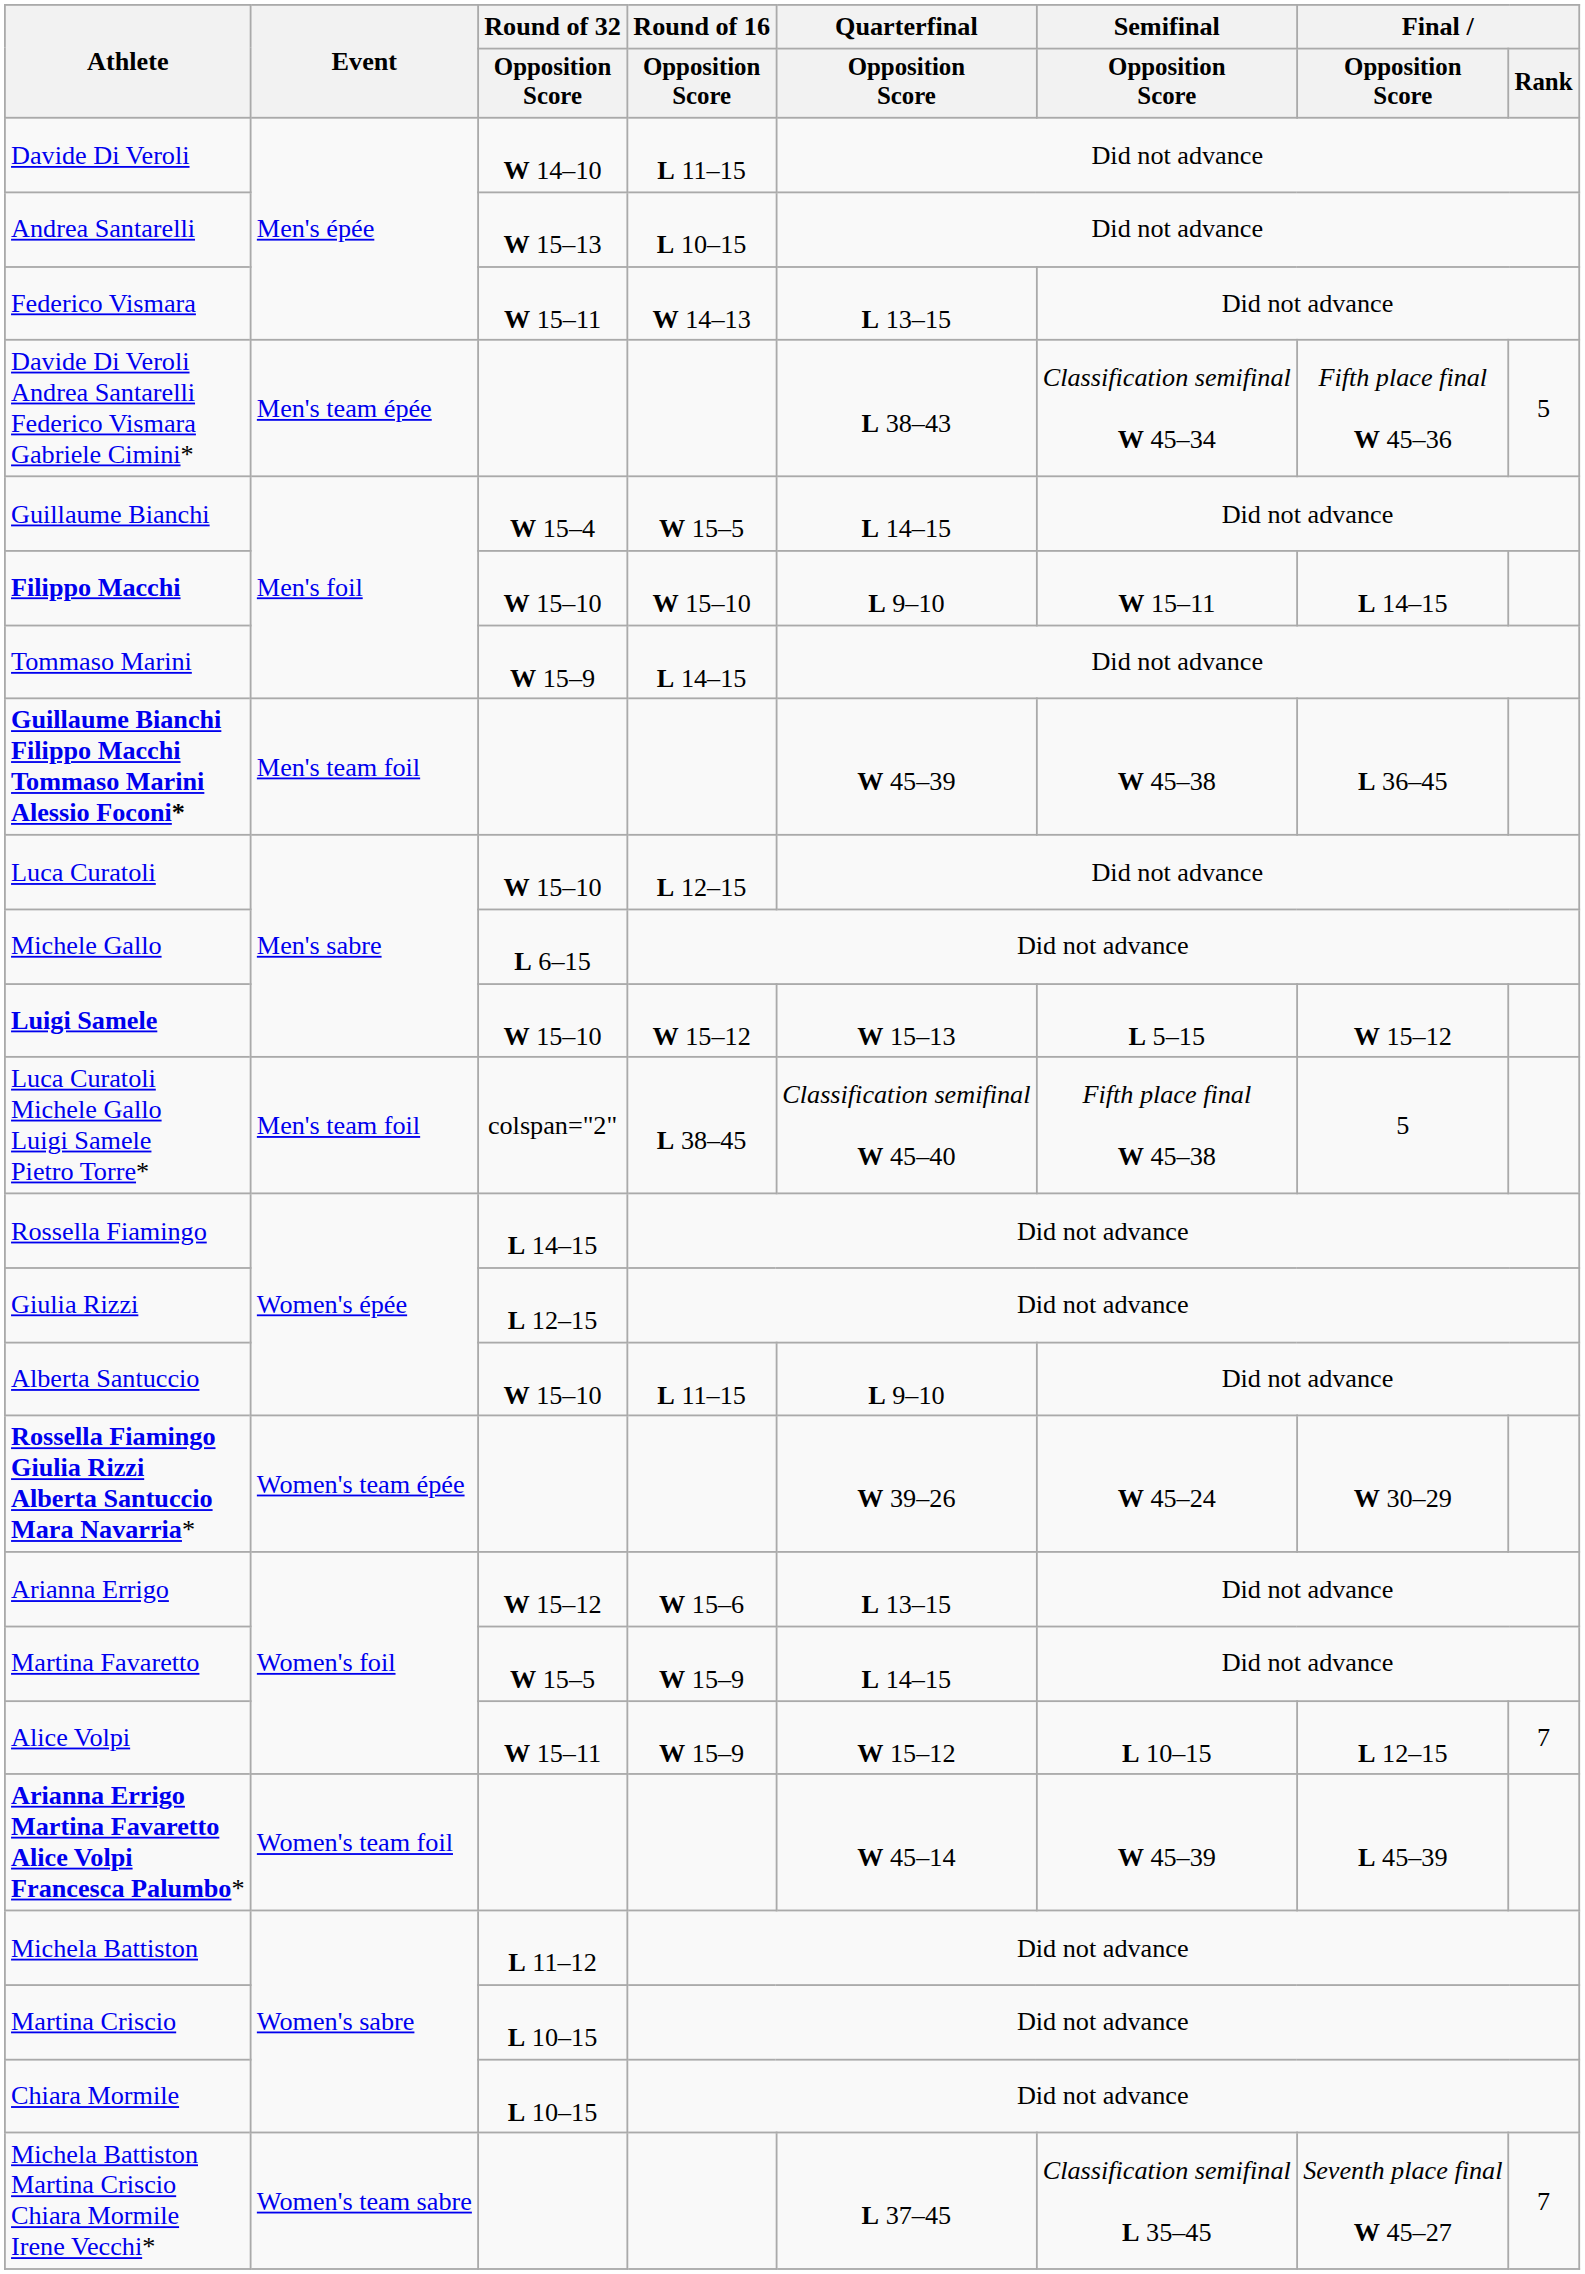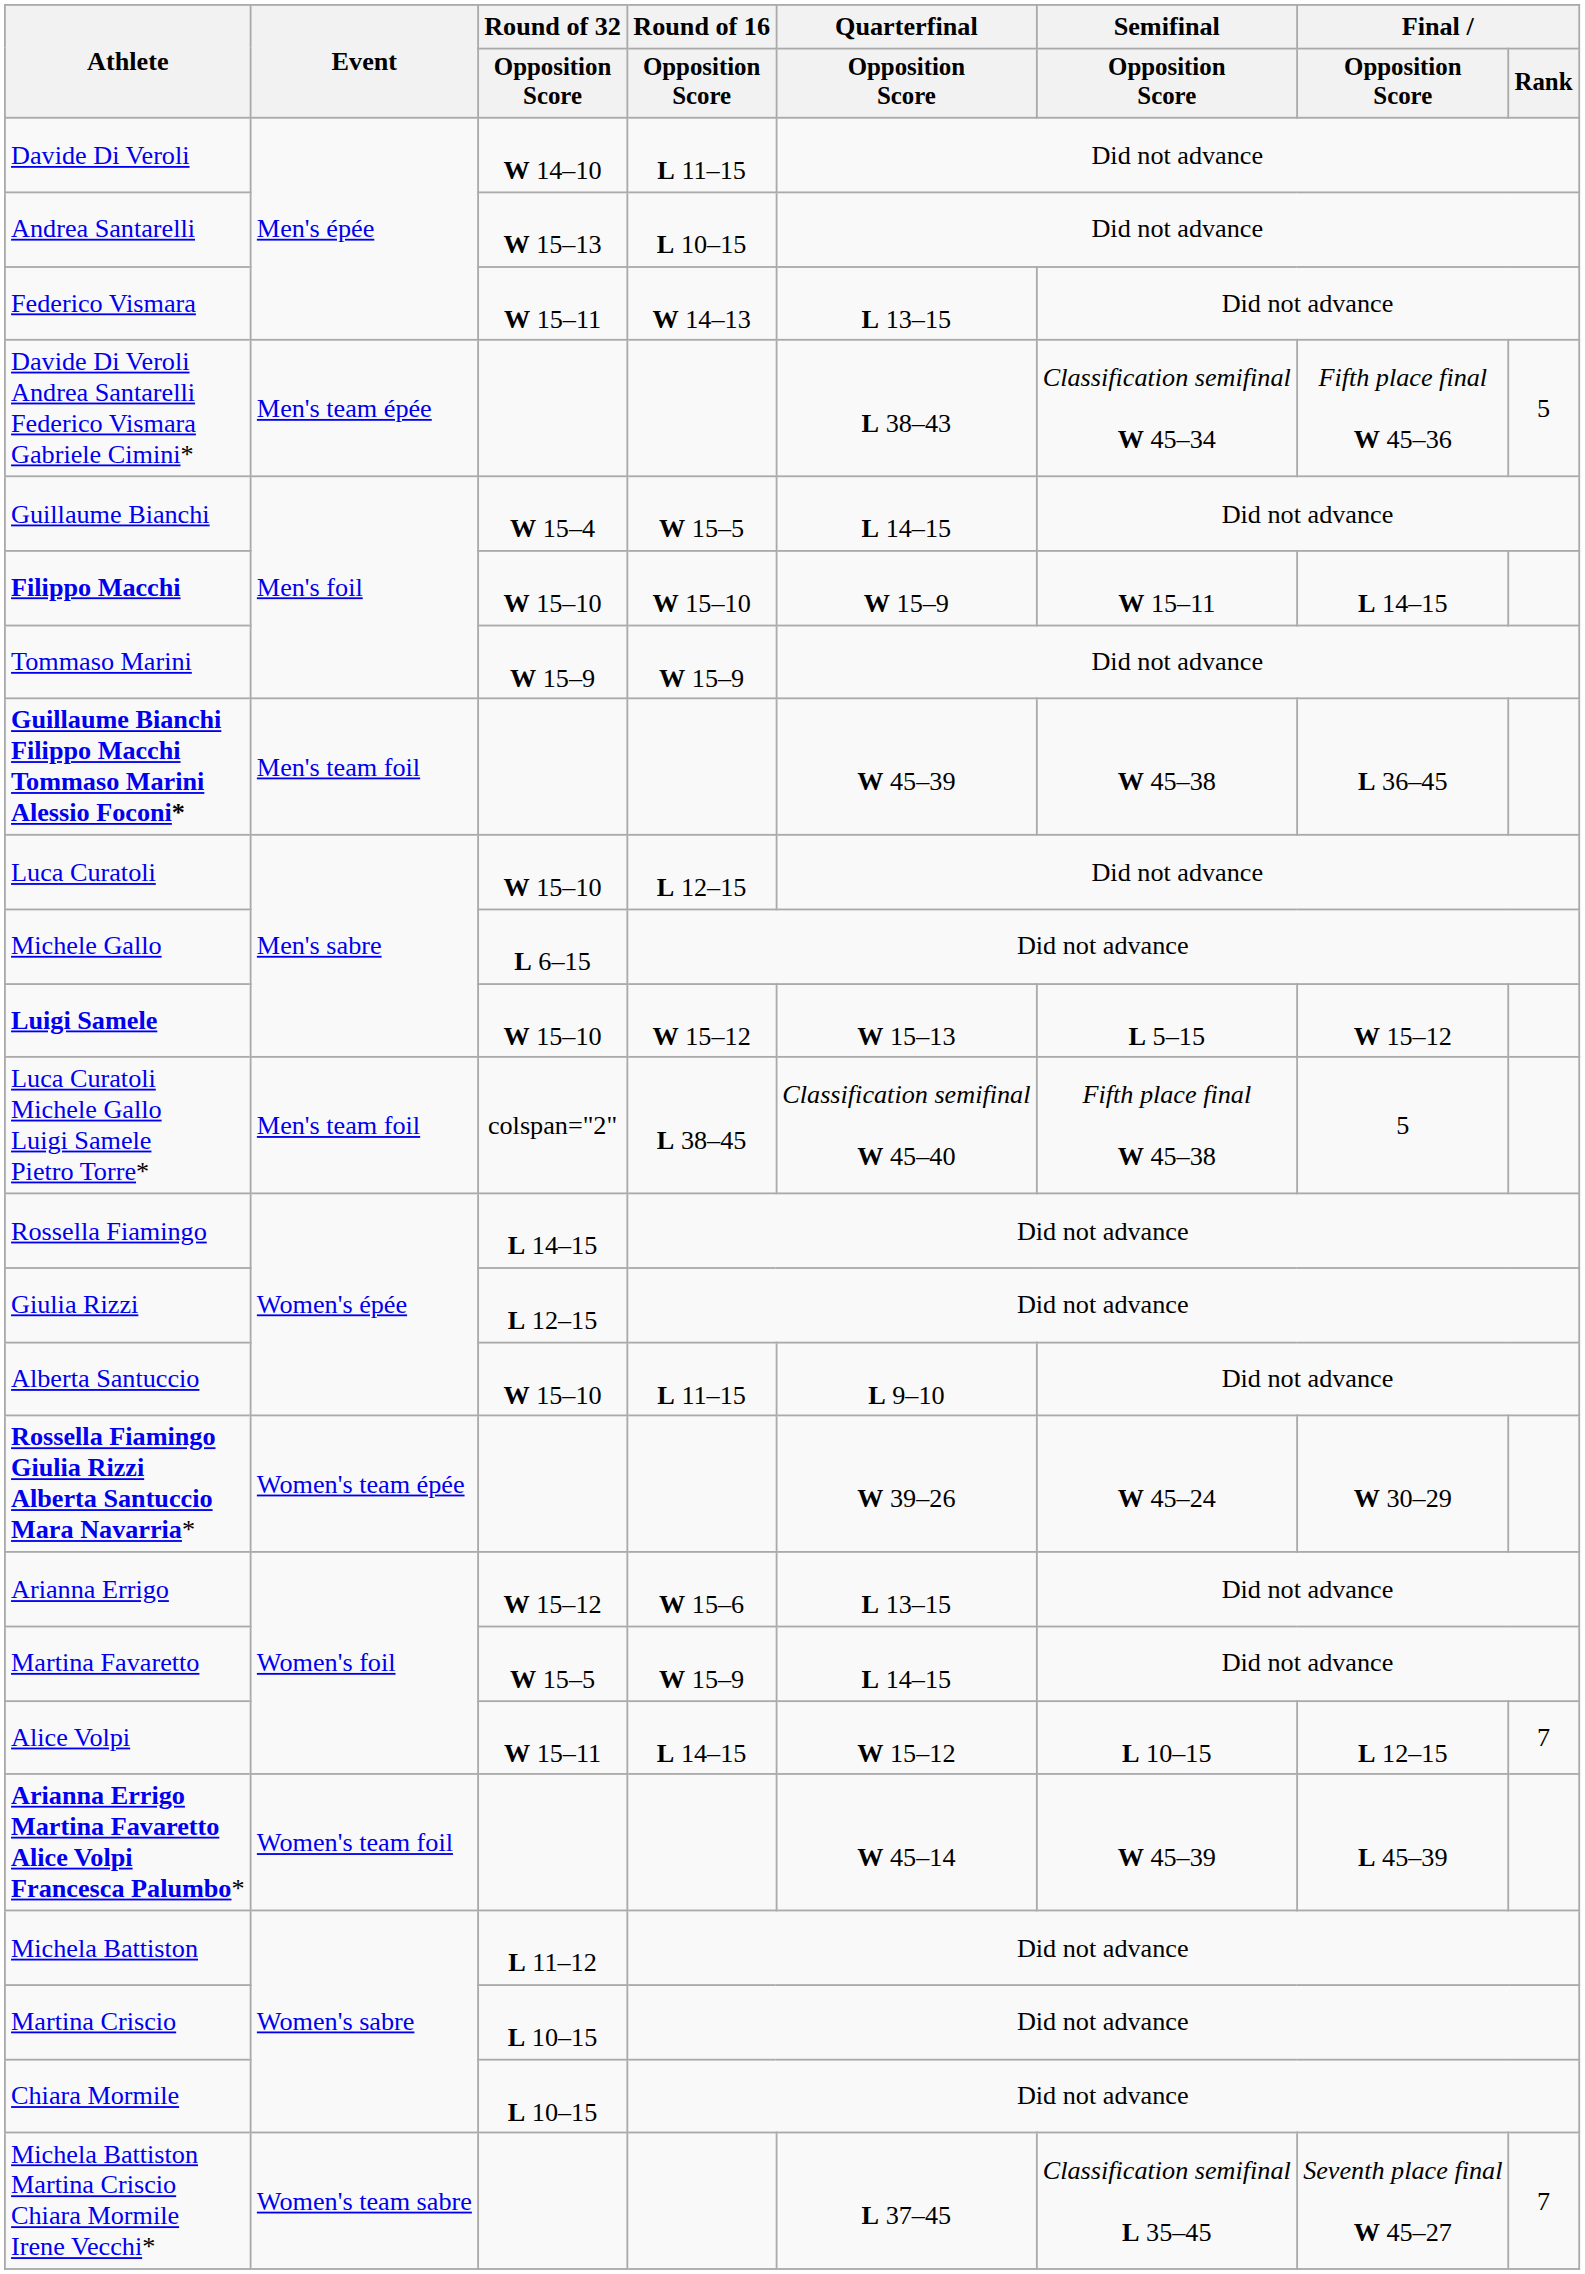(906, 603) L 9–10 -> (906, 603) W 15–9
(702, 677) L 14–15 -> (702, 677) W 15–9
(702, 1753) W 15–9 -> (702, 1753) L 14–15
